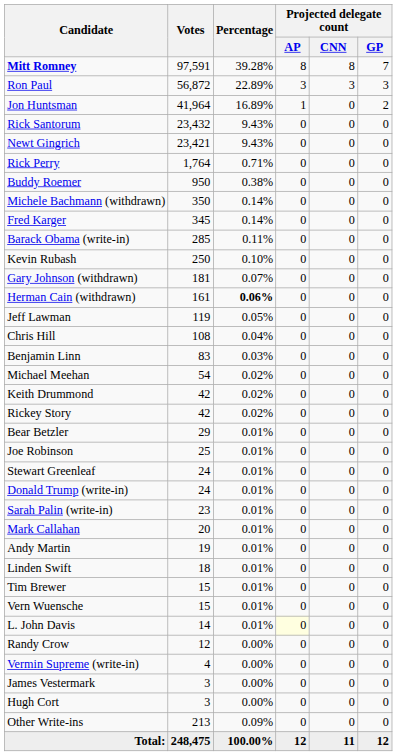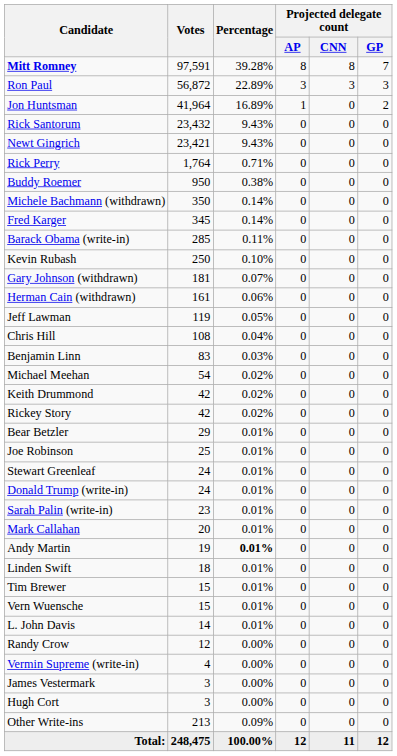(256, 297) bold -> (257, 297) normal
(257, 548) normal -> (256, 548) bold
(303, 625) lightyellow background -> (303, 625) no background
